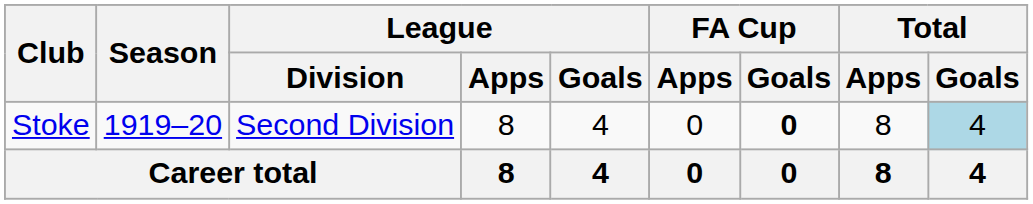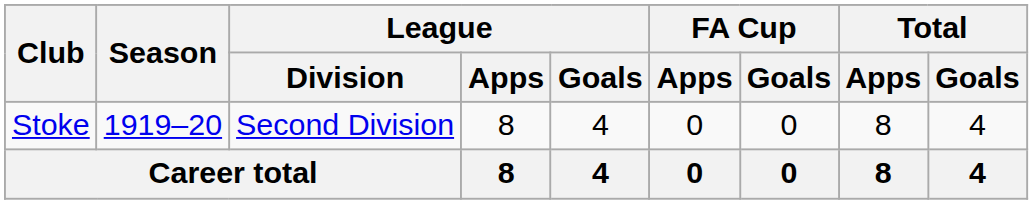(789, 125) bold -> (789, 125) normal
(977, 125) lightblue background -> (977, 125) no background
